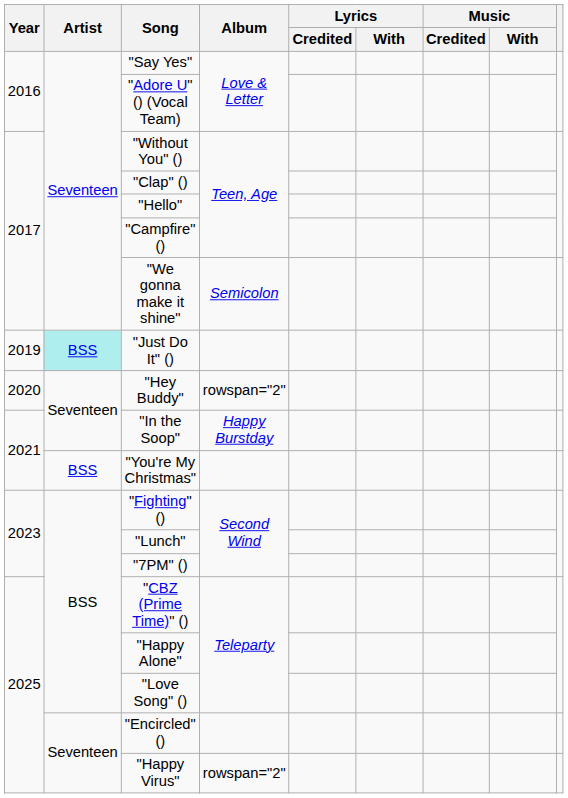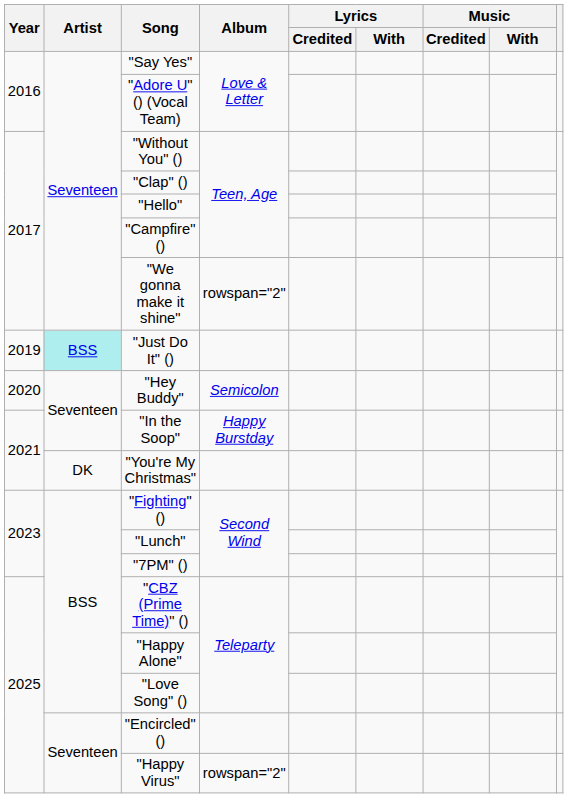(244, 294) Semicolon -> (244, 294) rowspan="2"
(244, 390) rowspan="2" -> (244, 390) Semicolon
(83, 470) BSS -> (83, 470) DK
